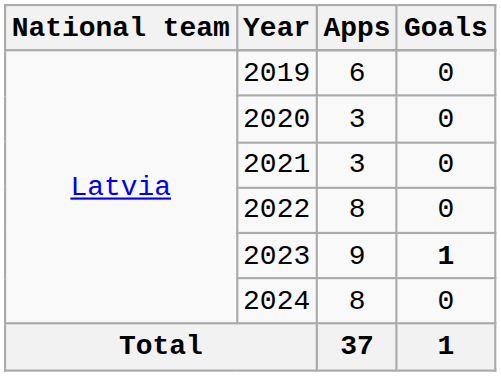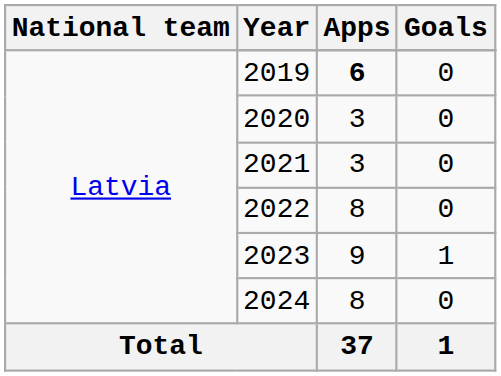(357, 73) normal -> (357, 73) bold
(446, 256) bold -> (446, 256) normal
